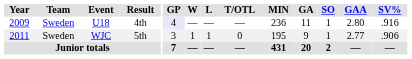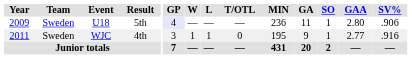(140, 23) 4th -> (140, 23) 5th
(390, 23) .916 -> (390, 23) .906
(140, 35) 5th -> (140, 35) 4th
(390, 35) .906 -> (390, 35) .916
